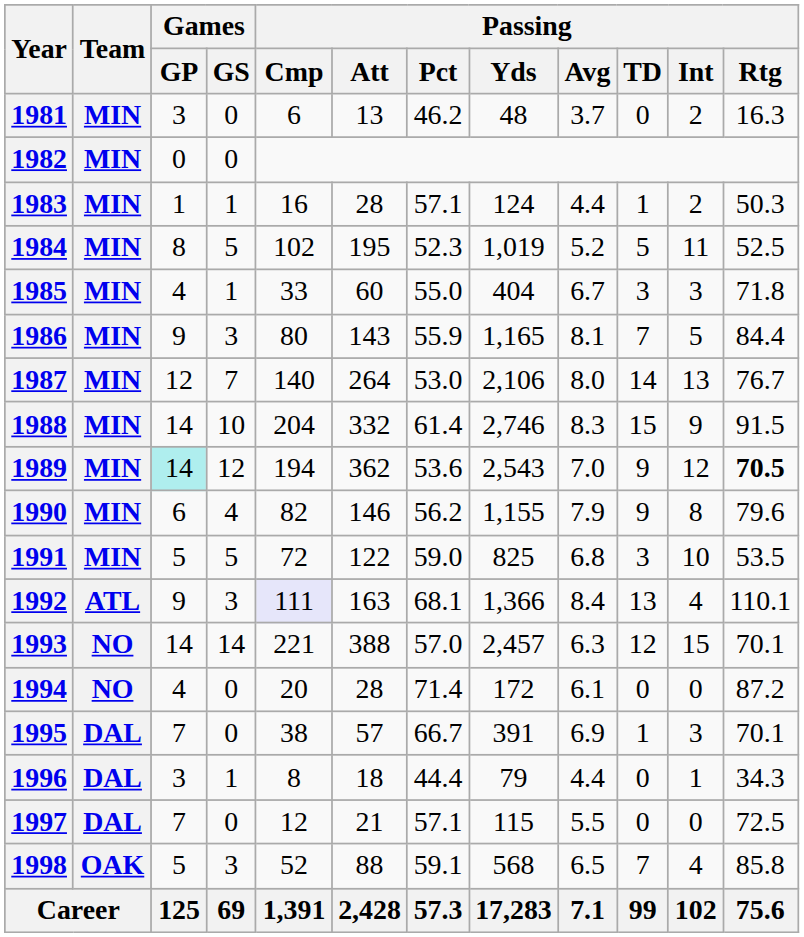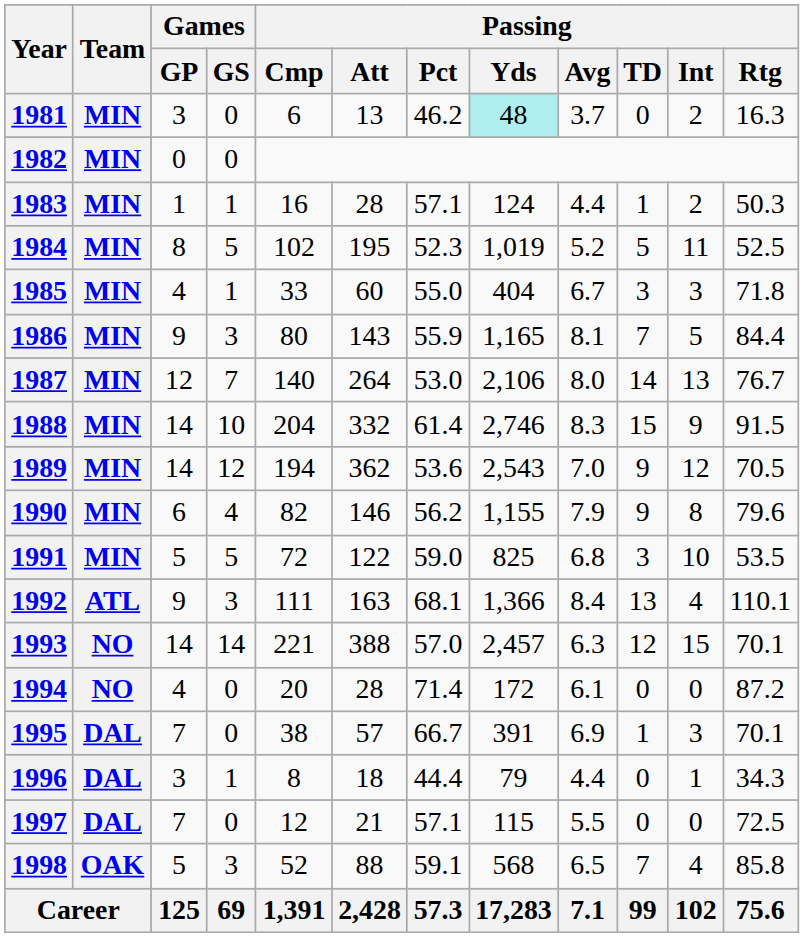(513, 114) no background -> (513, 114) paleturquoise background
(179, 468) paleturquoise background -> (179, 468) no background
(760, 468) bold -> (760, 468) normal
(294, 600) lavender background -> (294, 600) no background
